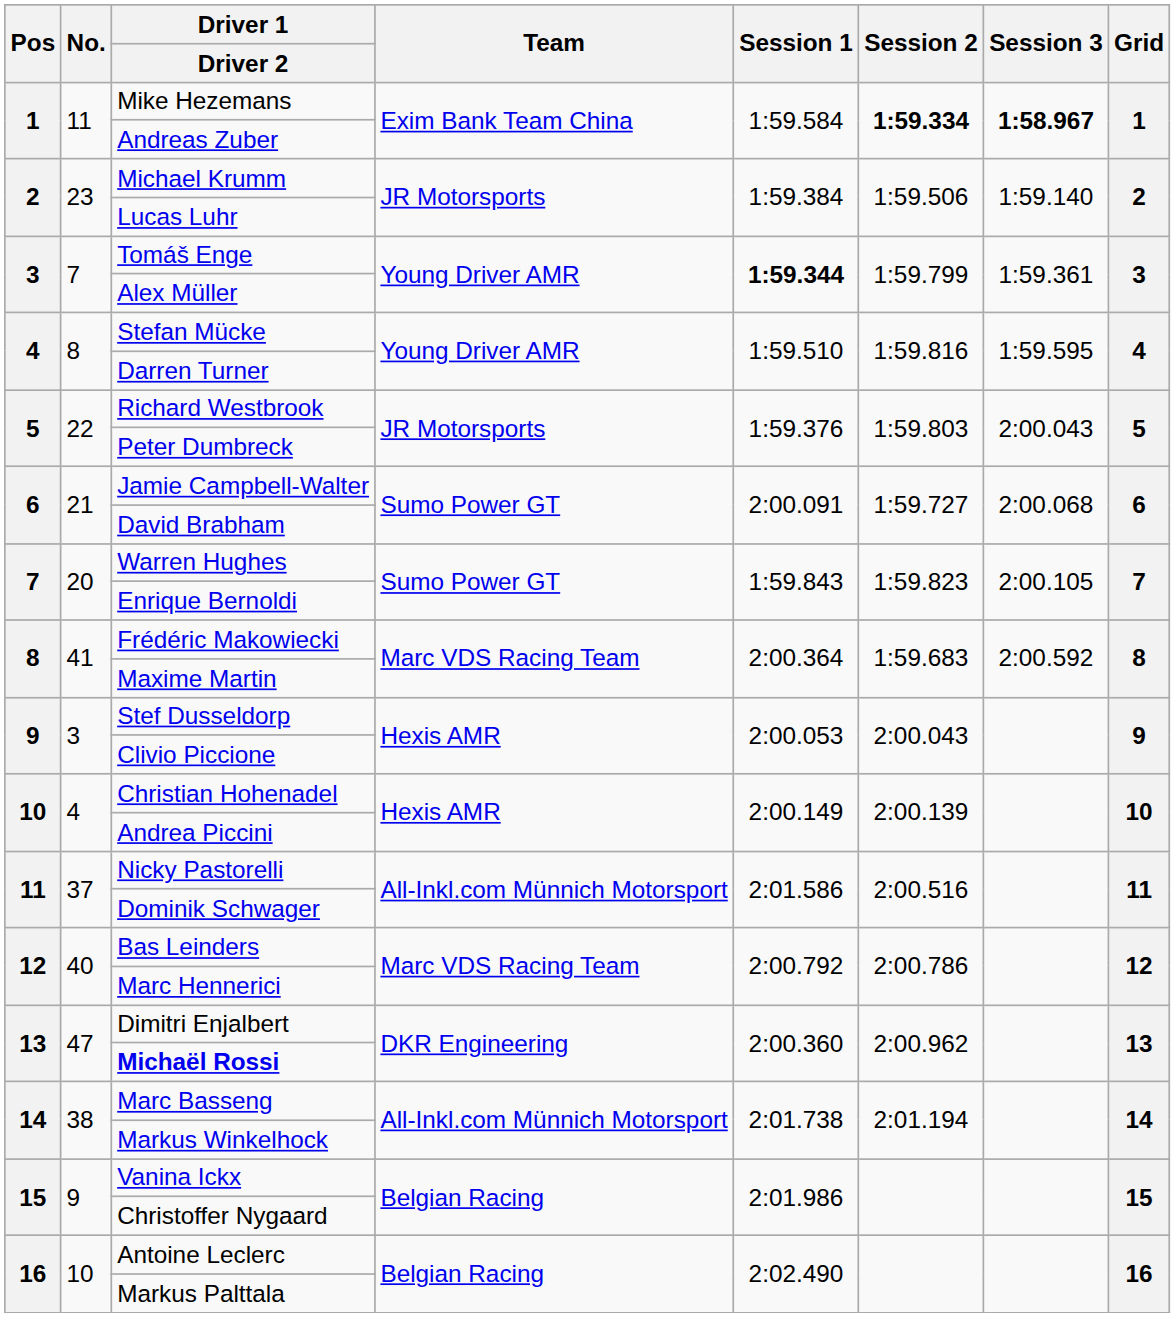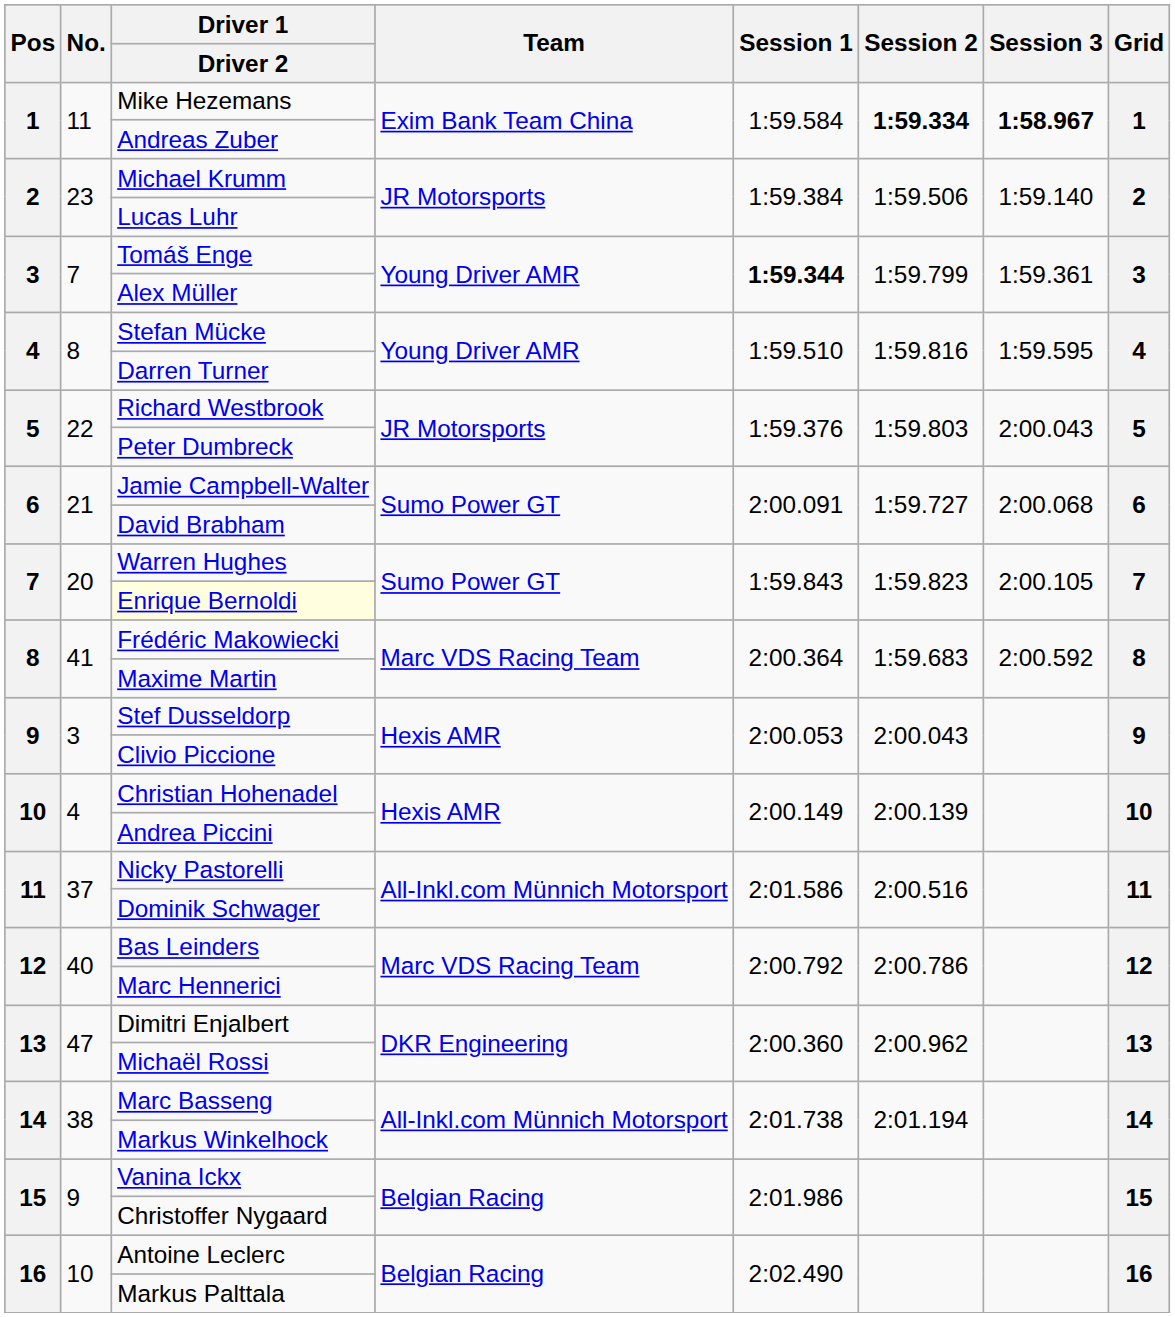(207, 601) no background -> (207, 601) lightyellow background
(198, 1063) bold -> (193, 1063) normal
